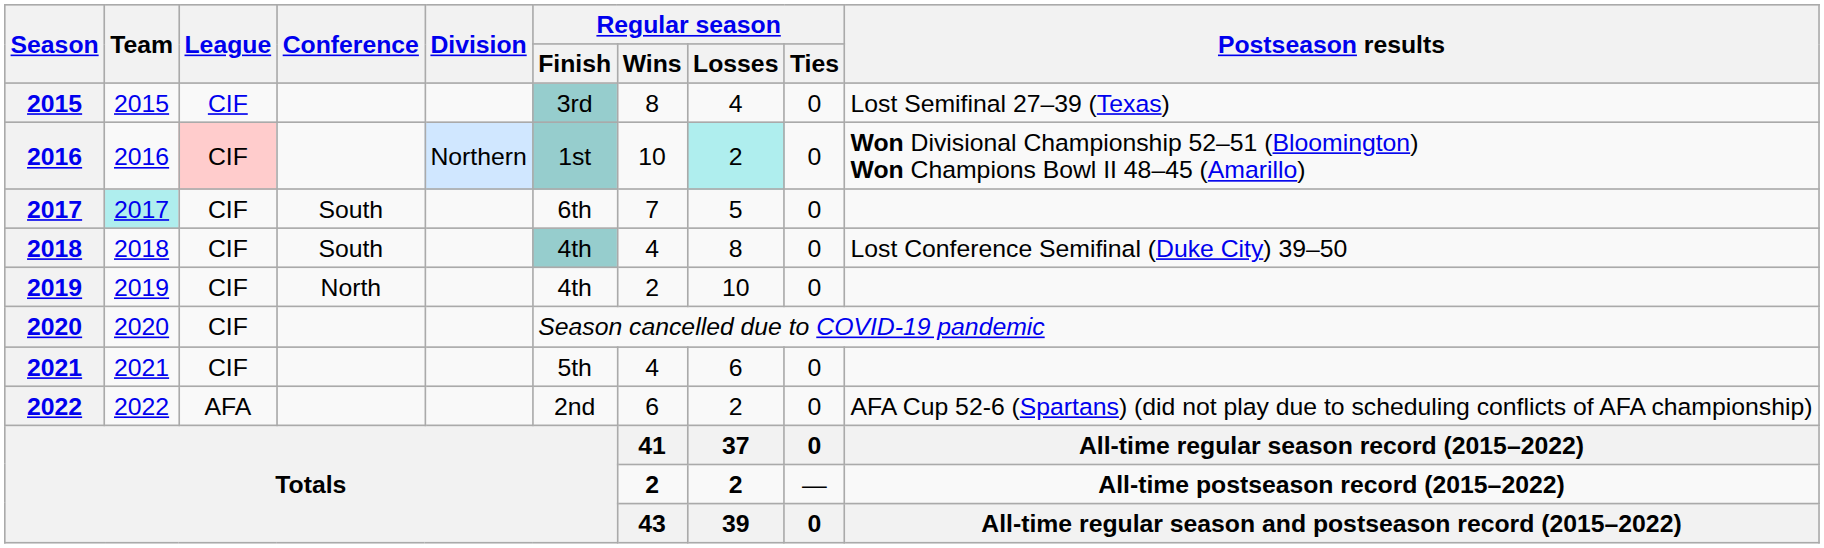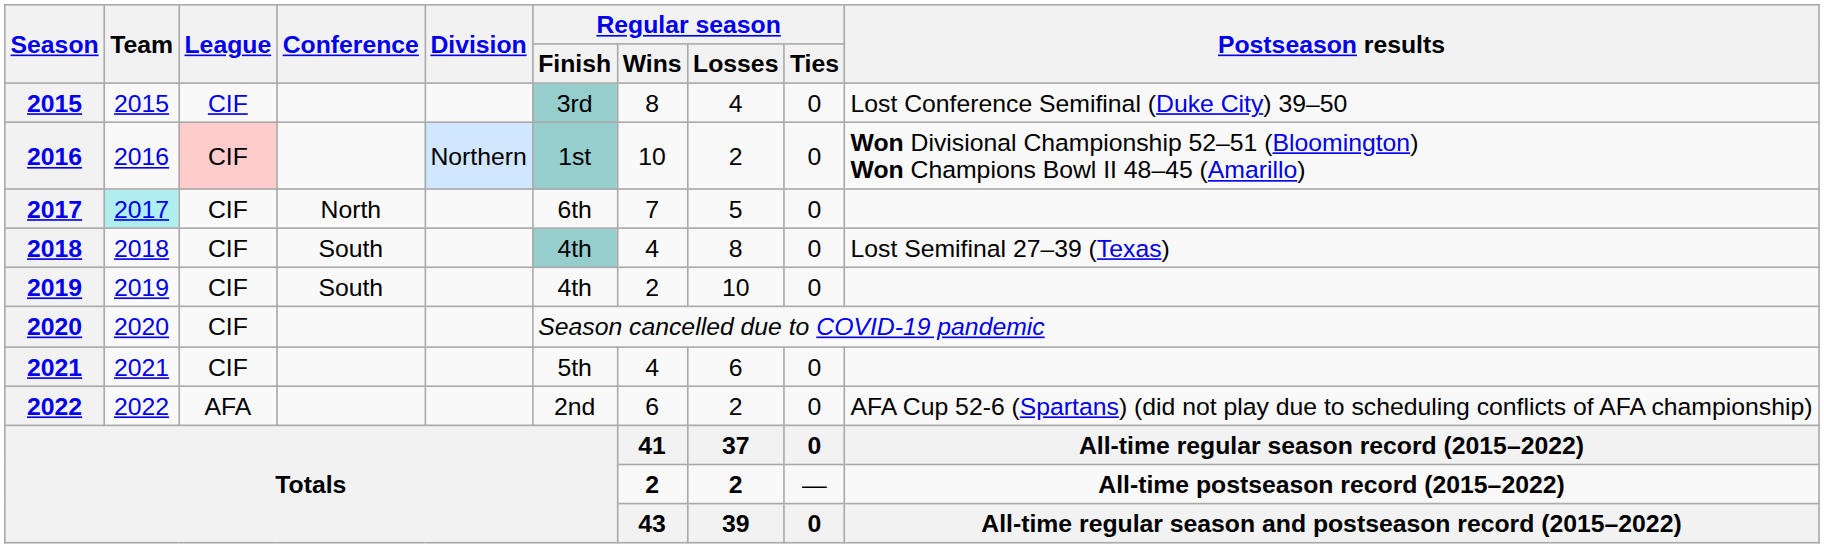(1010, 103) Lost Semifinal 27–39 (Texas) -> (1099, 103) Lost Conference Semifinal (Duke City) 39–50
(736, 156) paleturquoise background -> (736, 156) no background
(351, 209) South -> (351, 209) North
(1099, 248) Lost Conference Semifinal (Duke City) 39–50 -> (1010, 248) Lost Semifinal 27–39 (Texas)
(351, 288) North -> (351, 288) South
